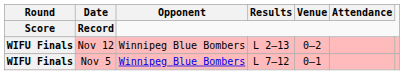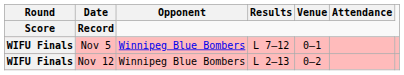rows swapped: (96, 61) <-> (96, 45)
